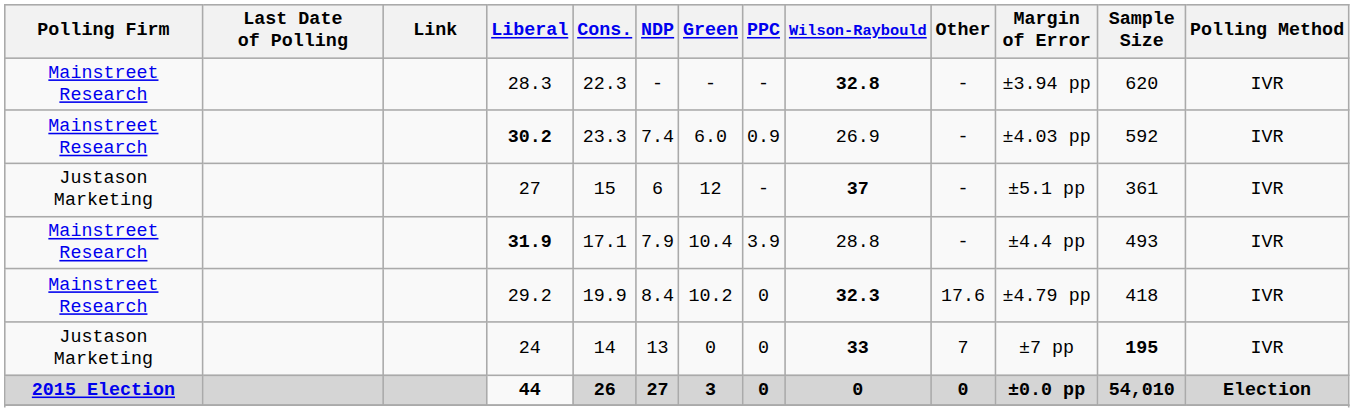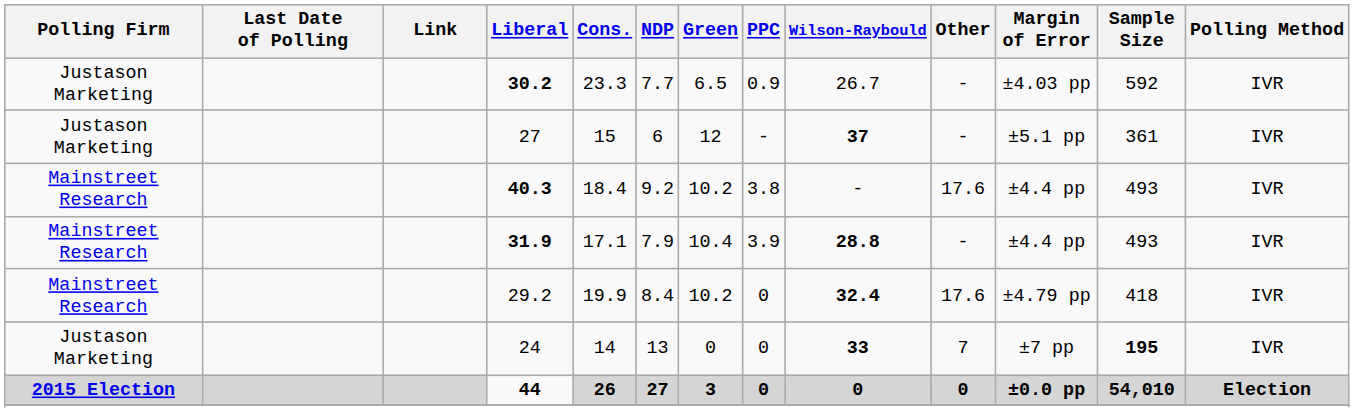- row: (530, 84)
(103, 137) Mainstreet Research -> (103, 84) Justason Marketing
(658, 137) 7.4 -> (658, 84) 7.7
(711, 137) 6.0 -> (711, 84) 6.5
(858, 137) 26.9 -> (858, 84) 26.7
+ row: (530, 189)
(858, 242) normal -> (858, 242) bold
(858, 295) 32.3 -> (858, 295) 32.4
